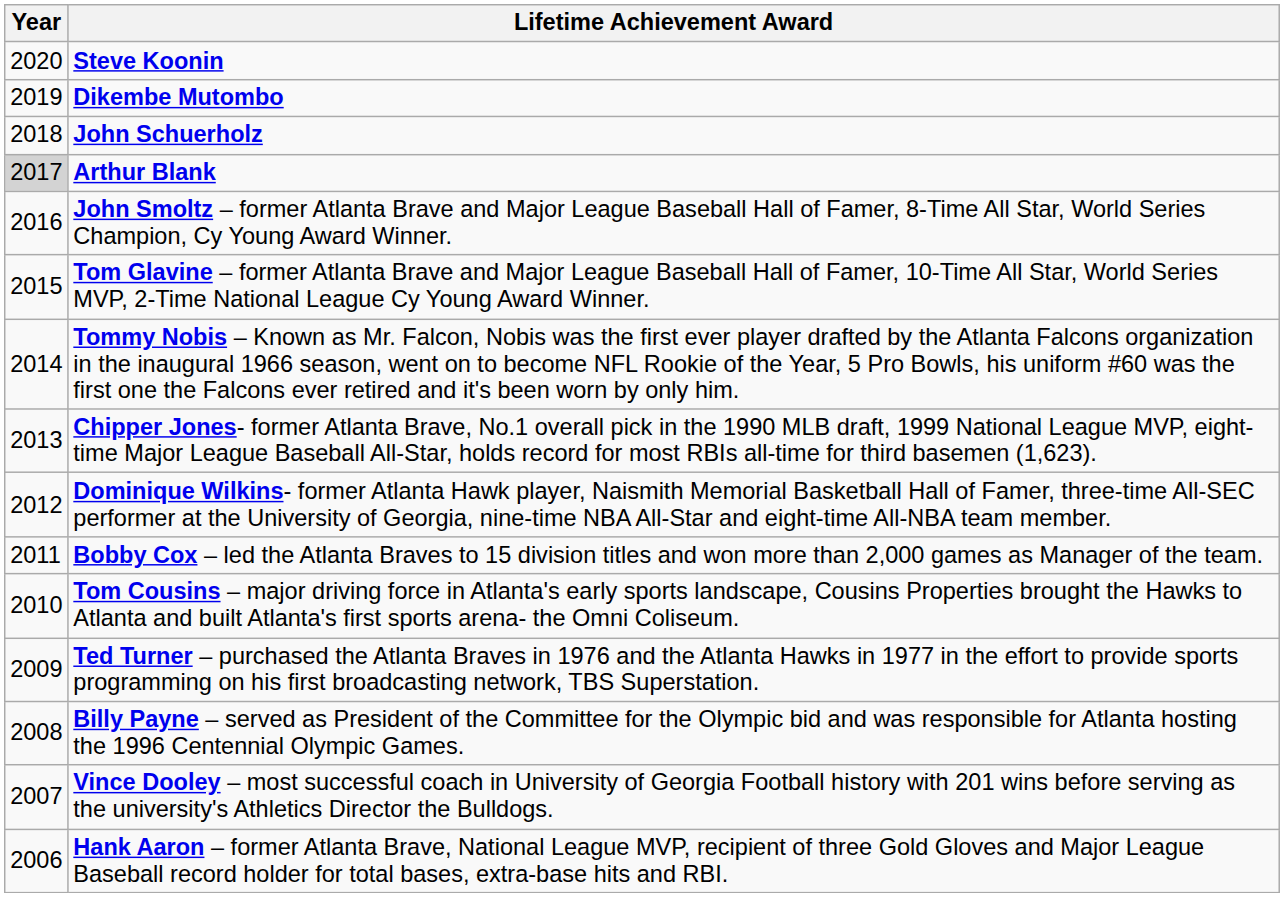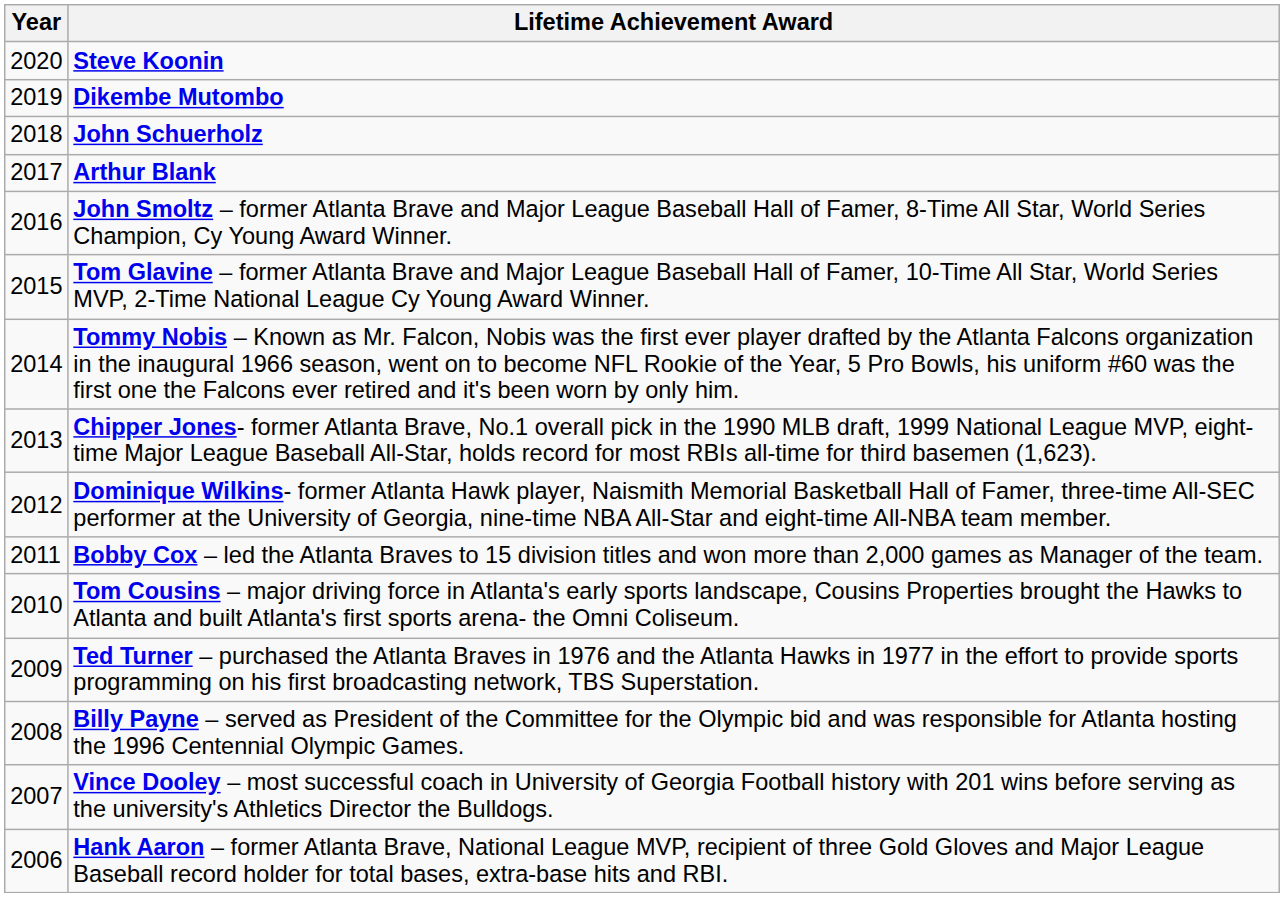(36, 172) lightgrey background -> (36, 172) no background
